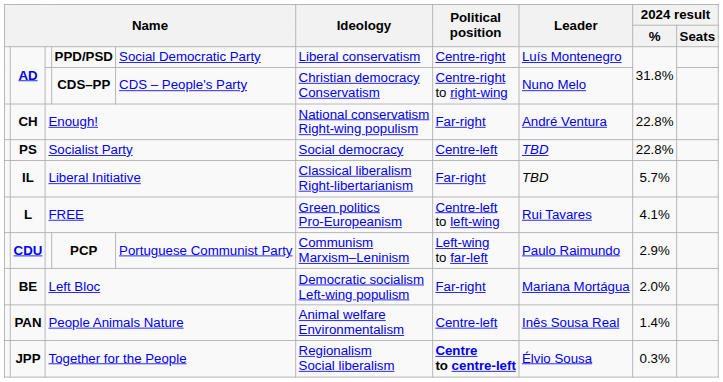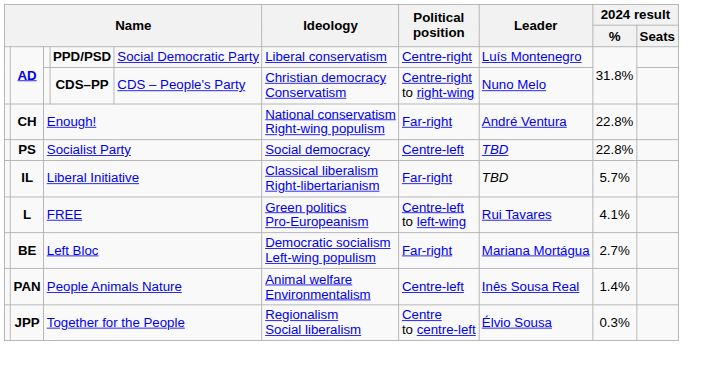- row: (84, 250)
(655, 286) 2.0% -> (615, 250) 2.7%
(476, 358) bold -> (439, 322) normal
